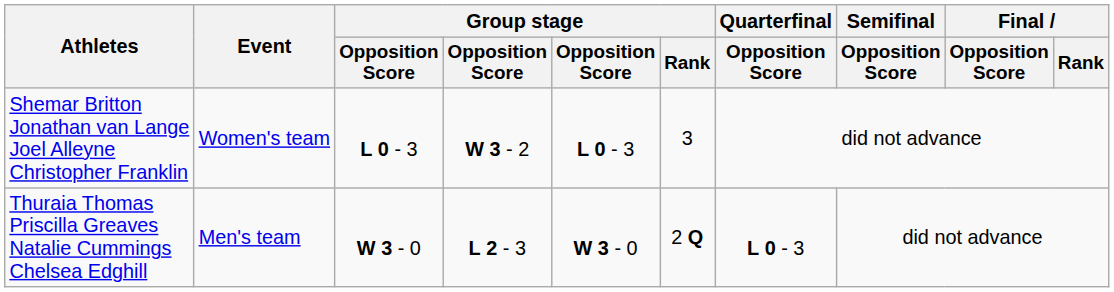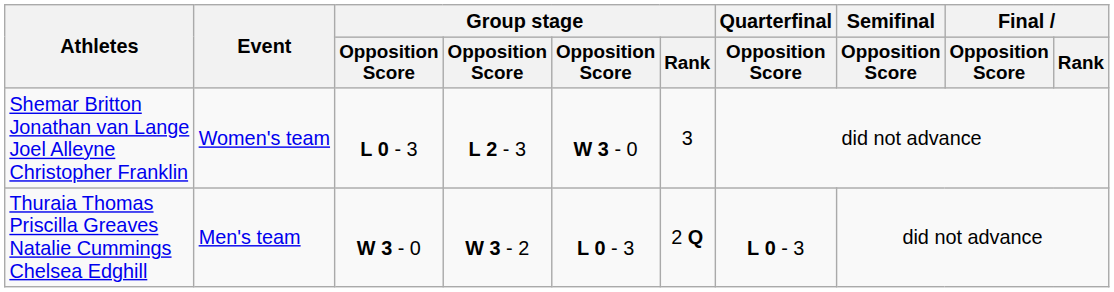(497, 149) W 3 - 2 -> (497, 149) L 2 - 3
(606, 149) L 0 - 3 -> (606, 149) W 3 - 0
(497, 249) L 2 - 3 -> (497, 249) W 3 - 2
(606, 249) W 3 - 0 -> (606, 249) L 0 - 3
